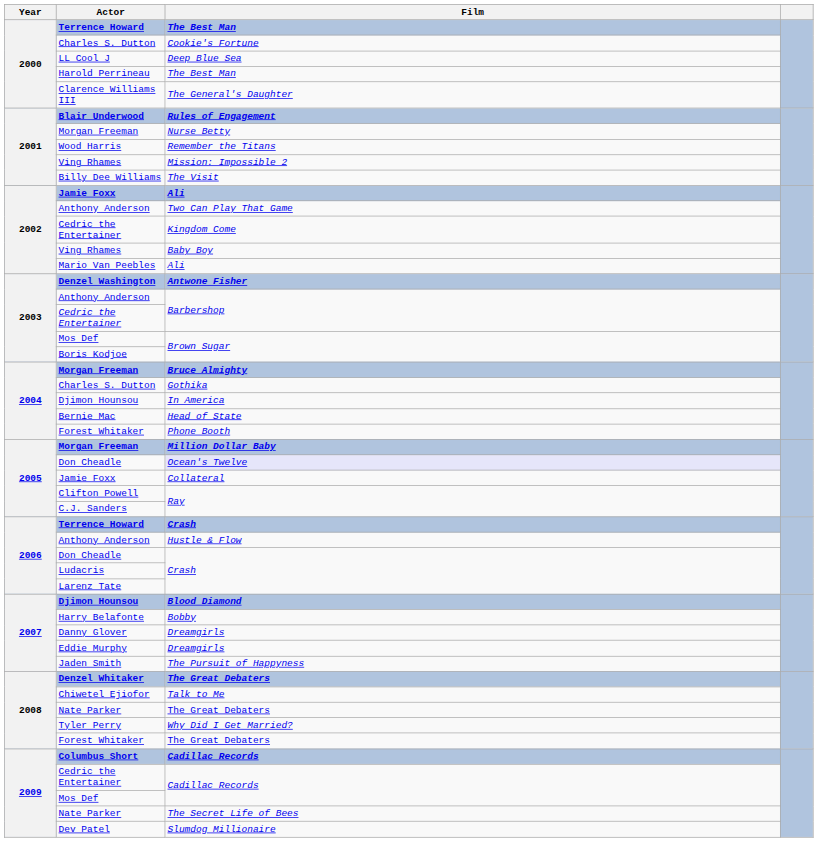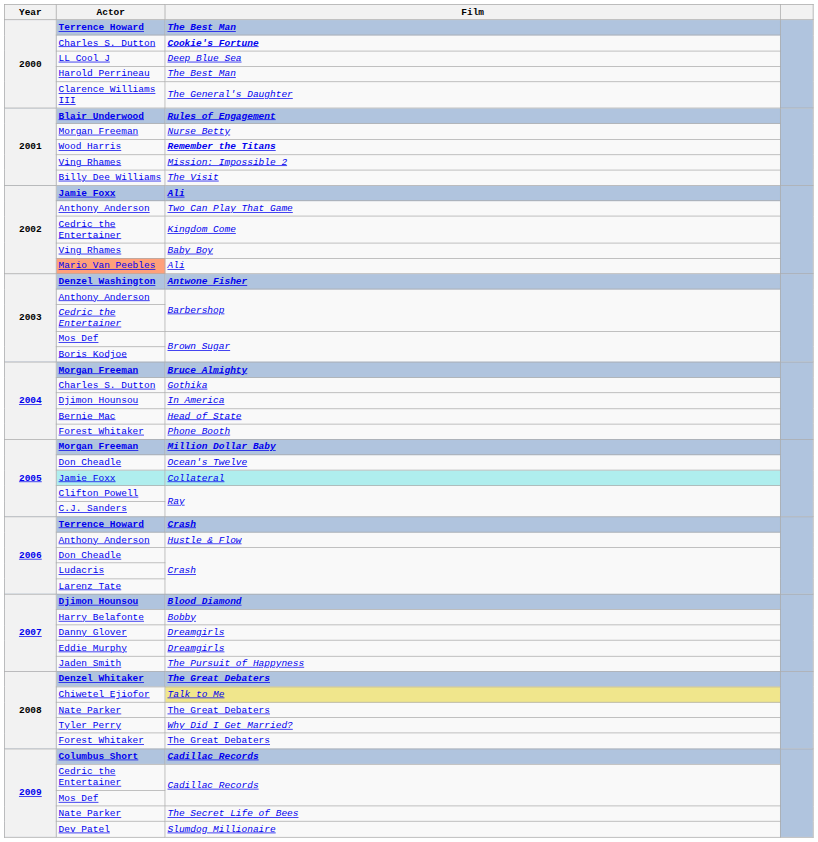(213, 43) normal -> (213, 43) bold
(222, 147) normal -> (222, 147) bold
(107, 266) no background -> (107, 266) lightsalmon background
(207, 463) lavender background -> (207, 463) no background
(87, 478) no background -> (87, 478) paleturquoise background
(196, 478) no background -> (196, 478) paleturquoise background
(196, 695) no background -> (196, 695) khaki background
